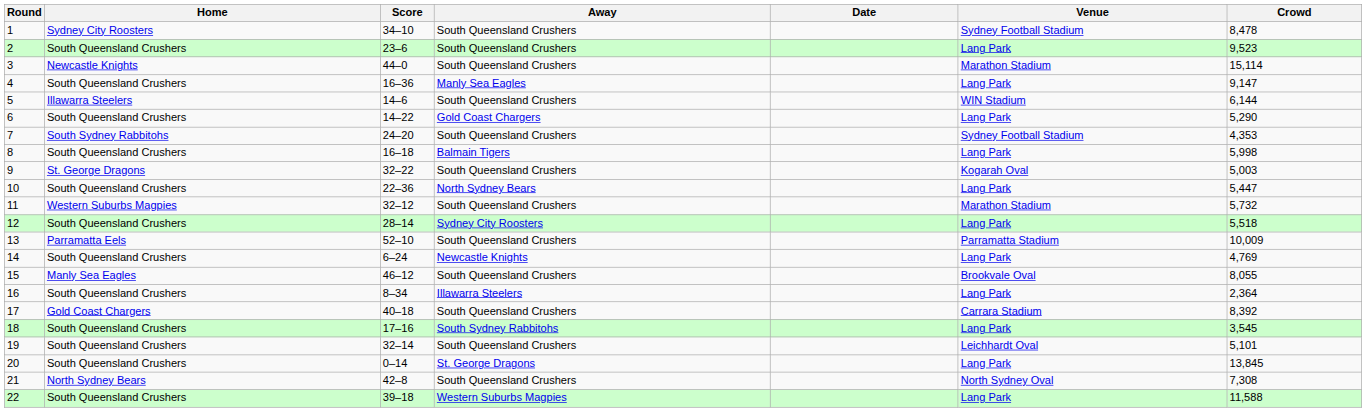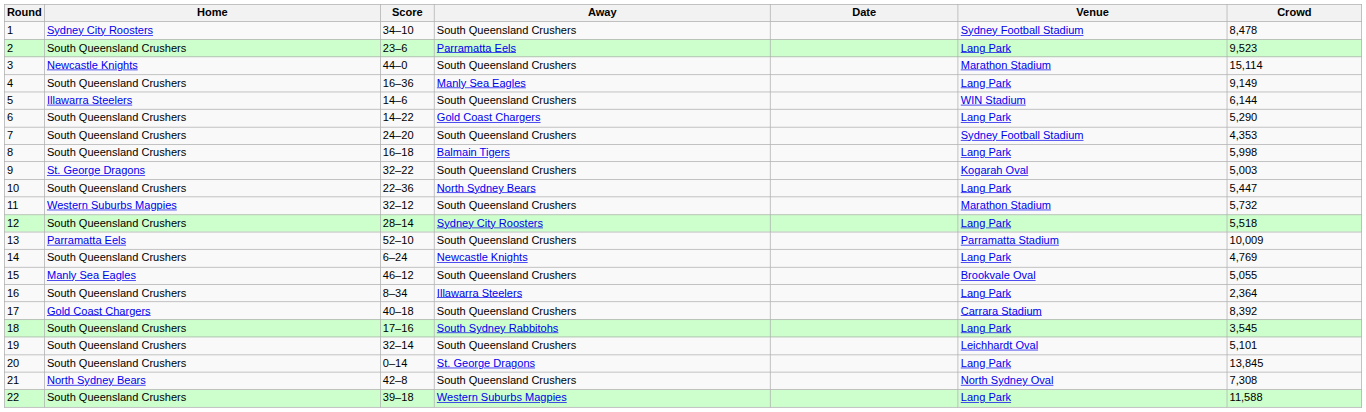(507, 48) South Queensland Crushers -> (476, 48) Parramatta Eels
(1243, 83) 9,147 -> (1243, 83) 9,149
(108, 135) South Sydney Rabbitohs -> (117, 135) South Queensland Crushers
(1243, 275) 8,055 -> (1243, 275) 5,055
